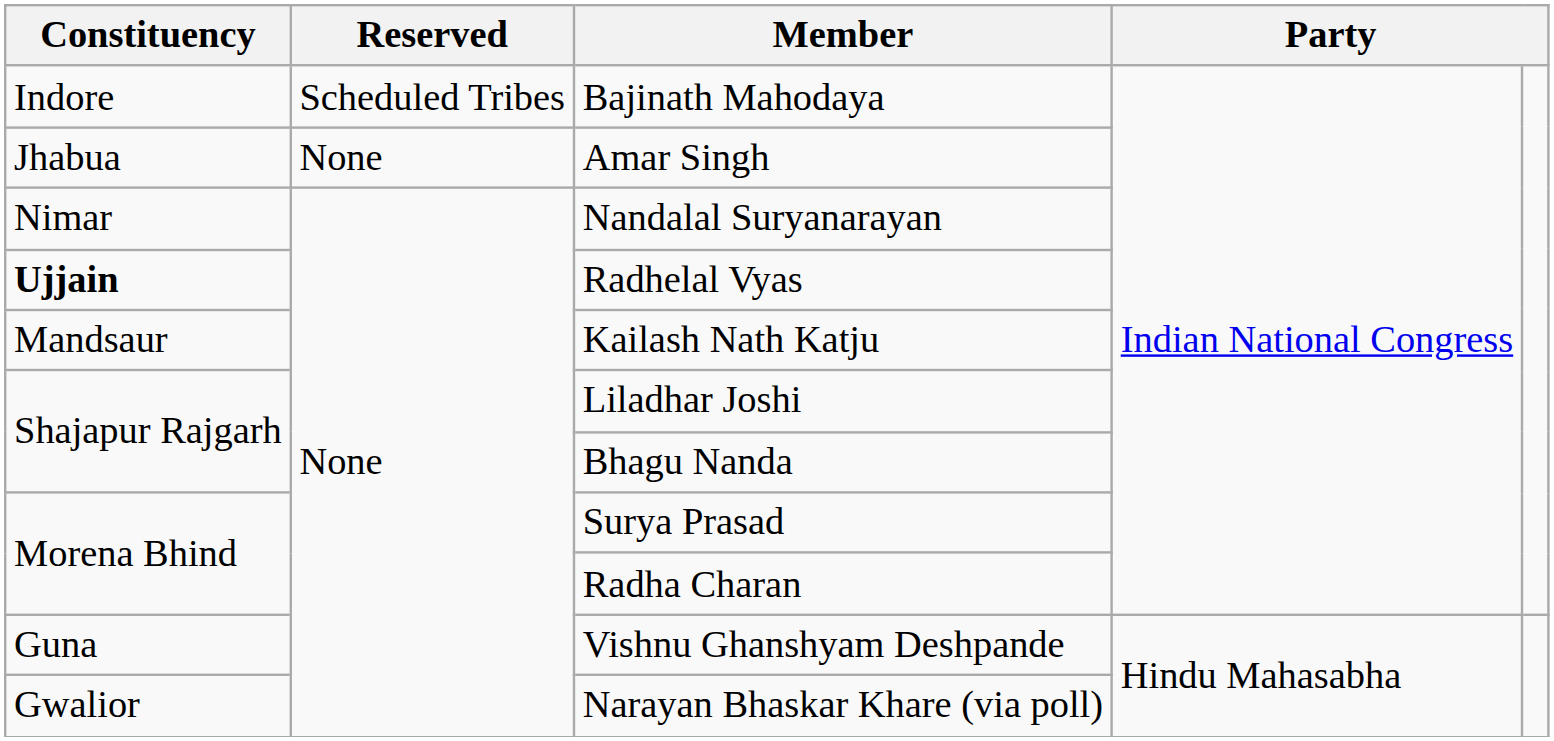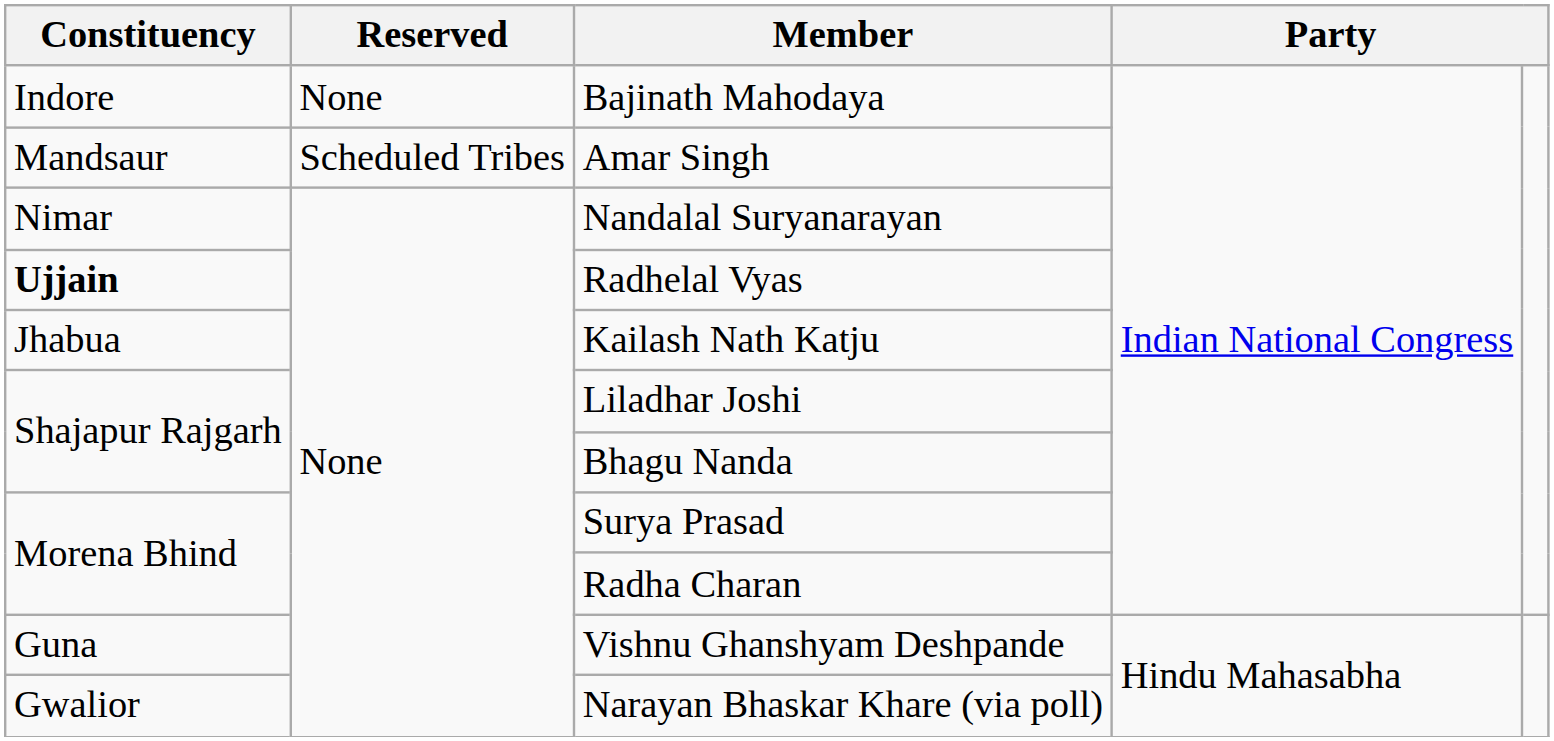(432, 95) Scheduled Tribes -> (341, 95) None
(67, 156) Jhabua -> (91, 156) Mandsaur
(341, 156) None -> (432, 156) Scheduled Tribes
(91, 339) Mandsaur -> (67, 339) Jhabua
